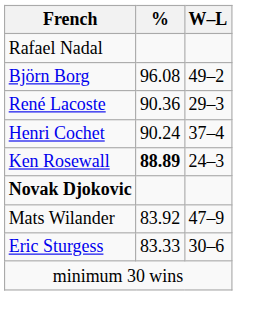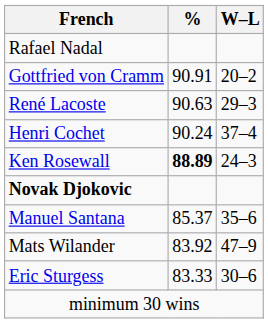- row: (49, 76)
+ row: (86, 76)
(160, 104) 90.36 -> (192, 104) 90.63
+ row: (67, 218)
